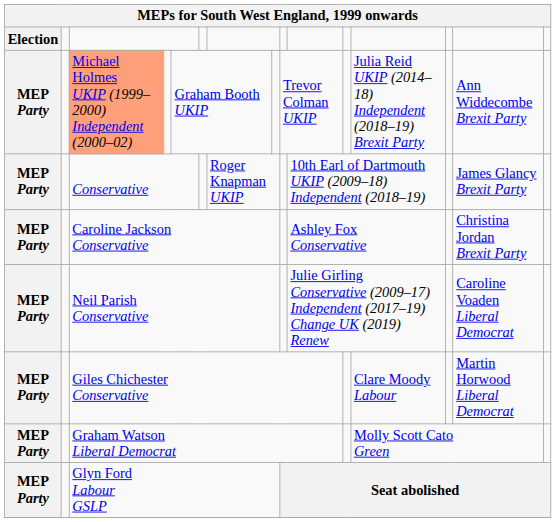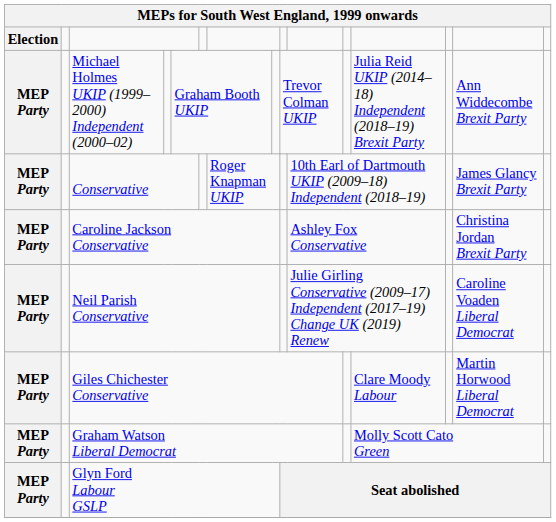(111, 102) lightsalmon background -> (111, 102) no background
